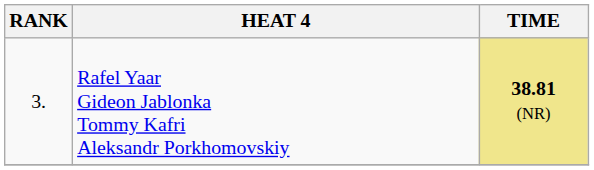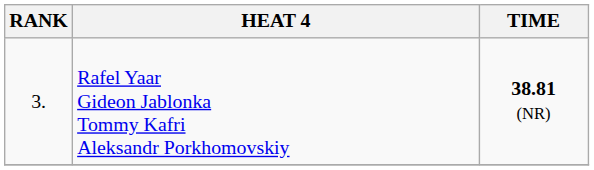(534, 100) khaki background -> (534, 100) no background
